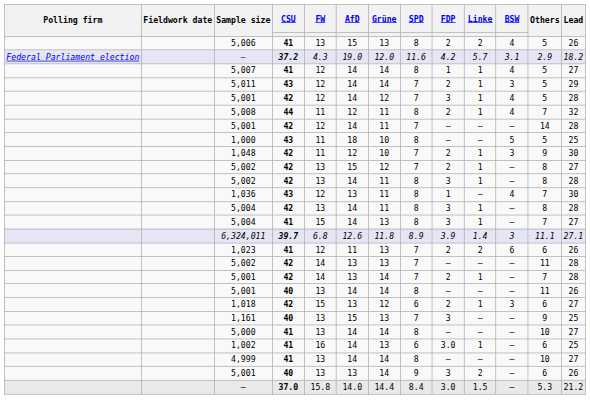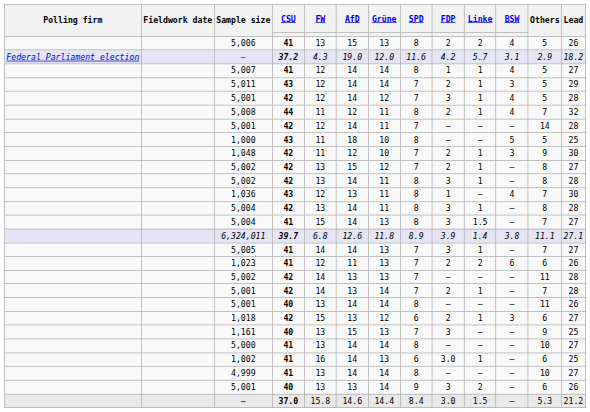(480, 222) 1 -> (480, 222) 1.5
(512, 236) 3 -> (512, 236) 3.8
+ row: (243, 249)
(352, 387) 14.0 -> (352, 401) 14.6
